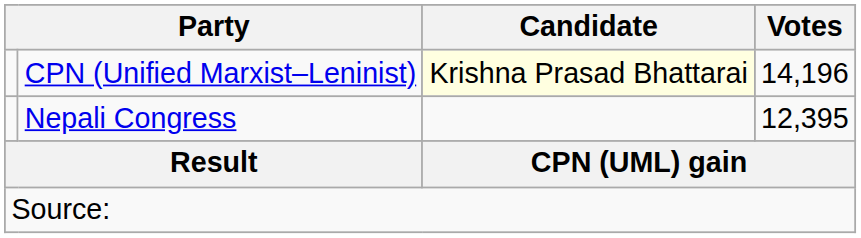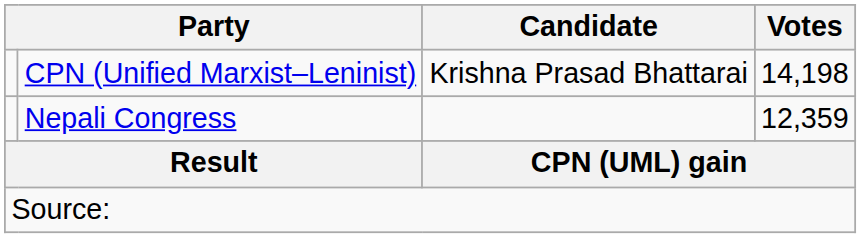(589, 72) lightyellow background -> (589, 72) no background
(805, 72) 14,196 -> (805, 72) 14,198
(805, 118) 12,395 -> (805, 118) 12,359
